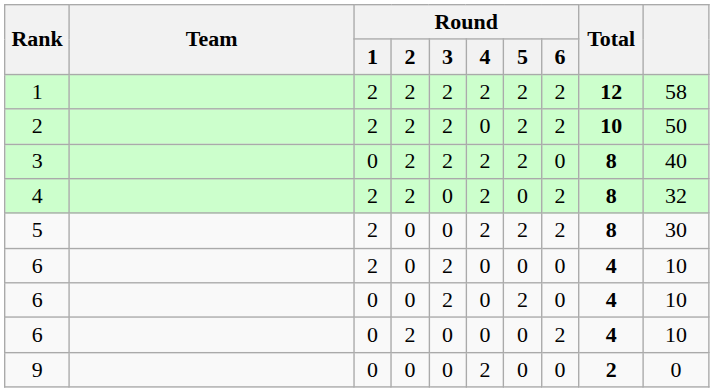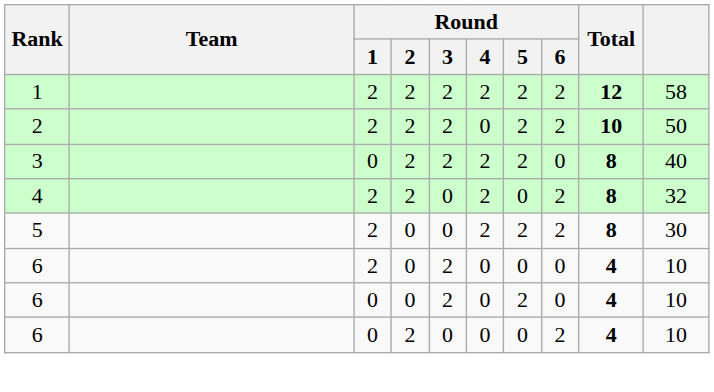- row: (37, 369)
